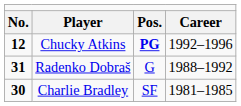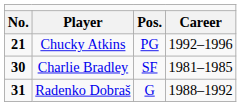(18, 44) 12 -> (18, 44) 21
(150, 44) bold -> (150, 44) normal
rows swapped: (83, 90) <-> (83, 67)
